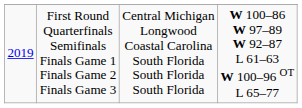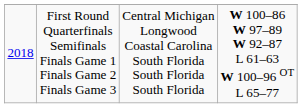(21, 53) 2019 -> (21, 53) 2018
